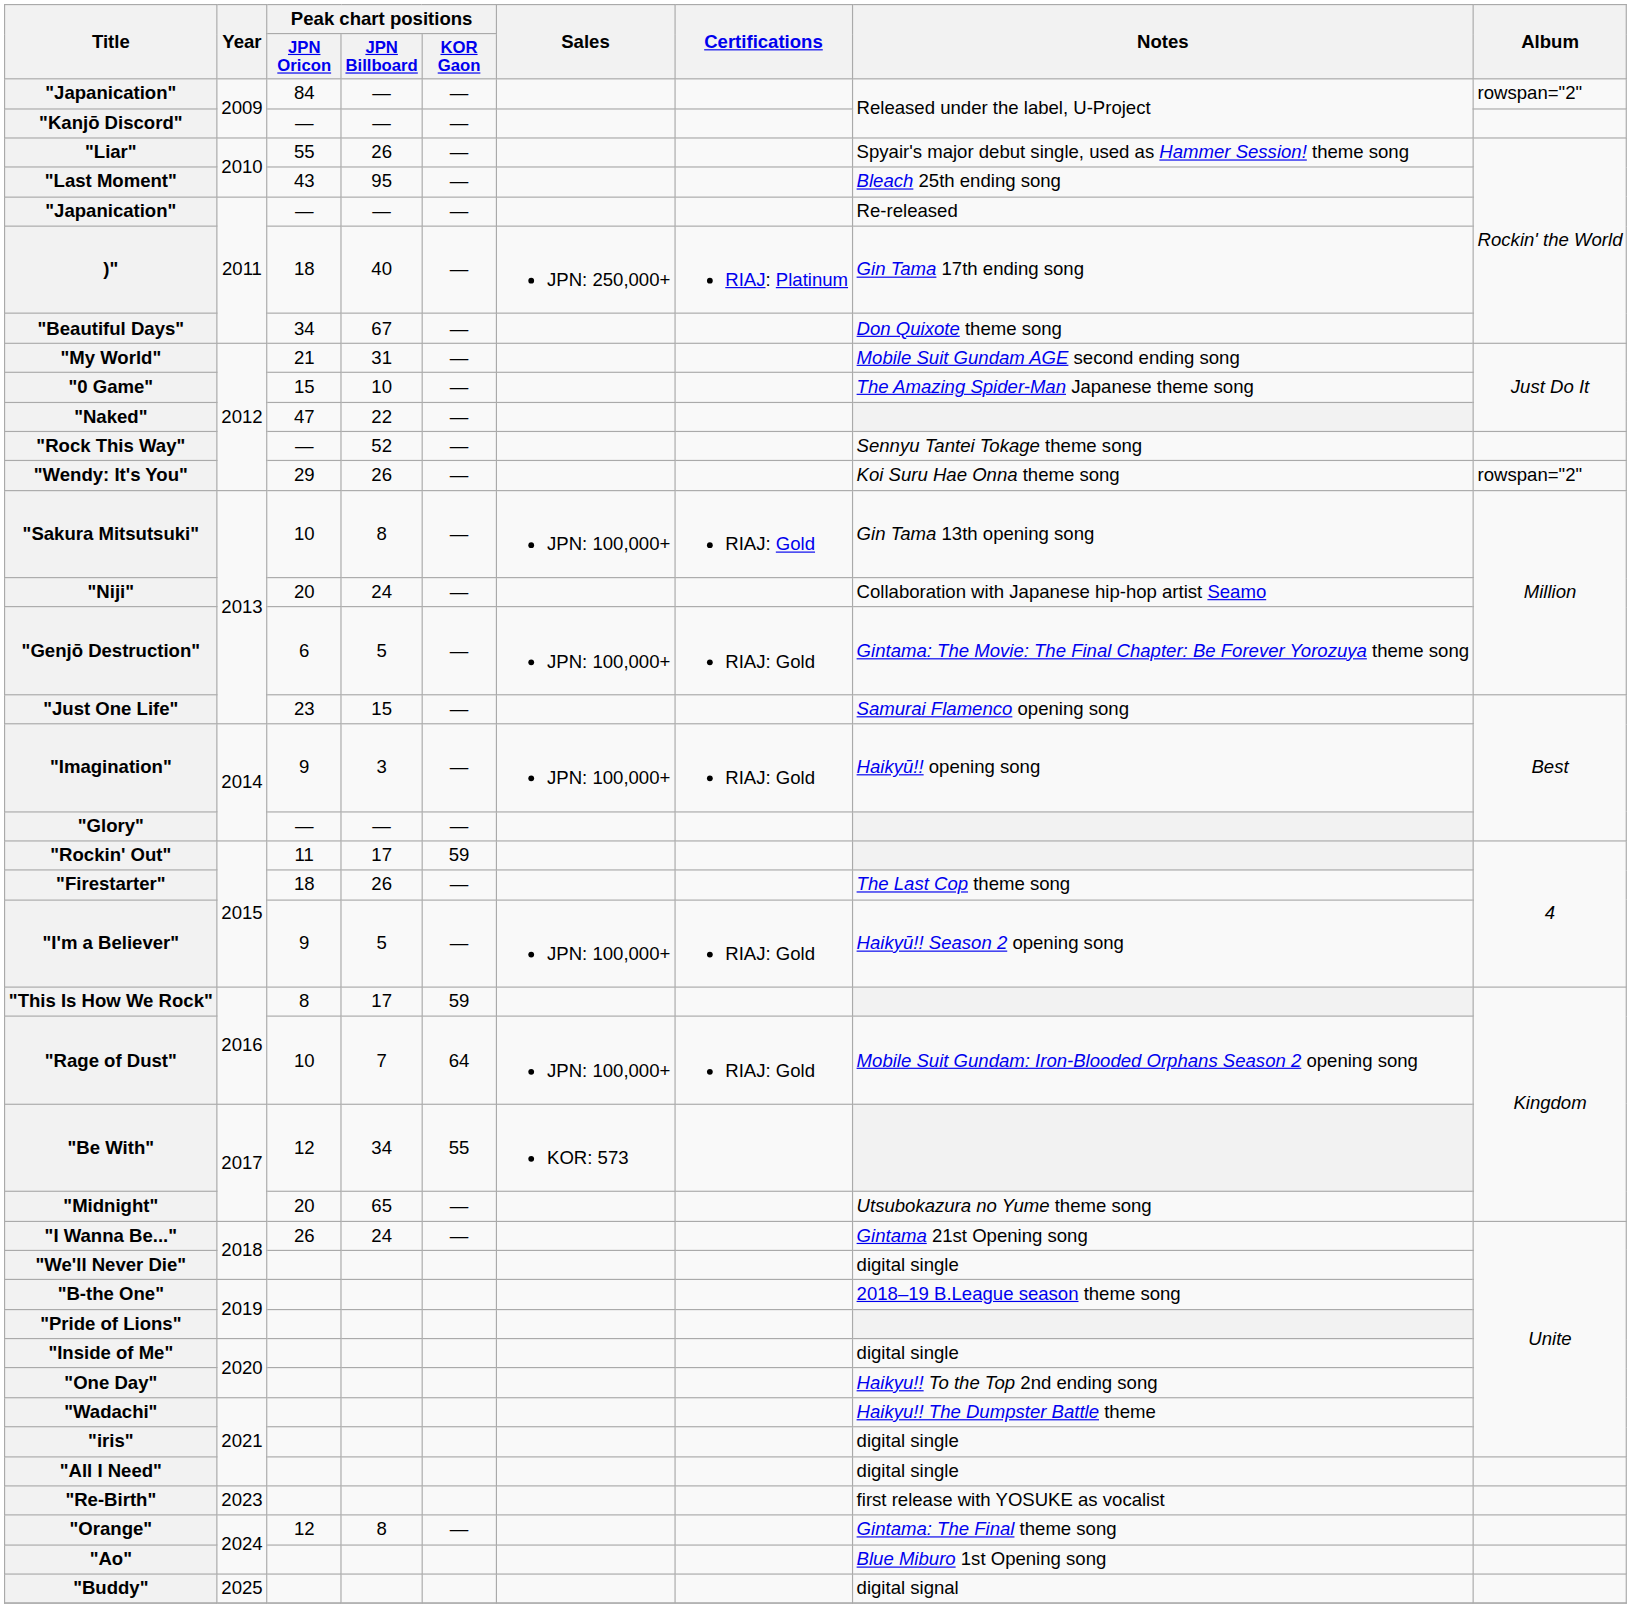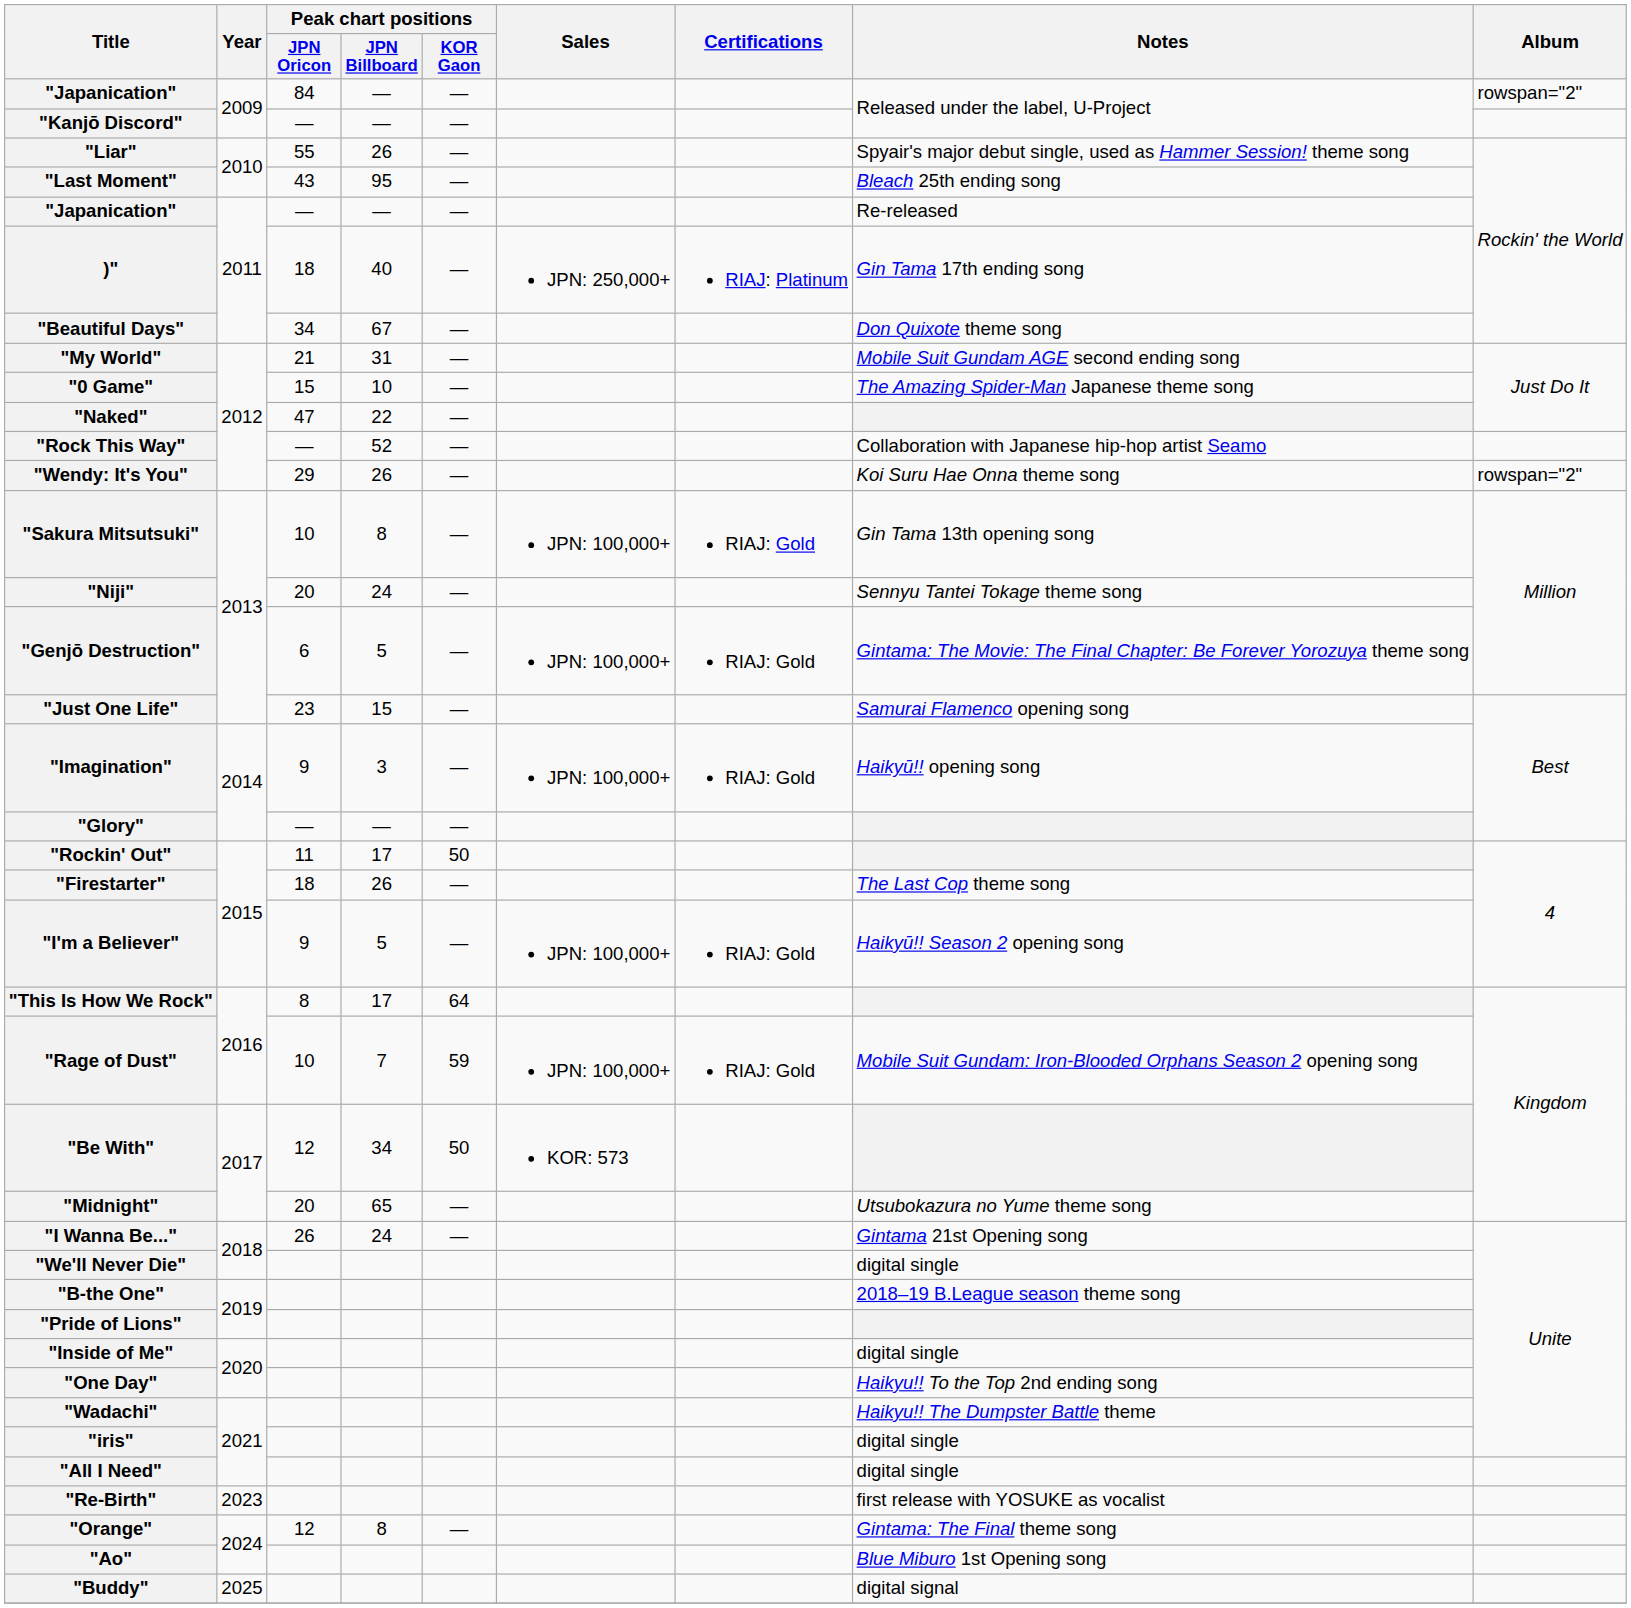(999, 445) Sennyu Tantei Tokage theme song -> (1061, 445) Collaboration with Japanese hip-hop artist Seamo
(1061, 592) Collaboration with Japanese hip-hop artist Seamo -> (999, 592) Sennyu Tantei Tokage theme song
(459, 855) 59 -> (459, 855) 50
(459, 1001) 59 -> (459, 1001) 64
(459, 1060) 64 -> (459, 1060) 59
(459, 1147) 55 -> (459, 1147) 50
